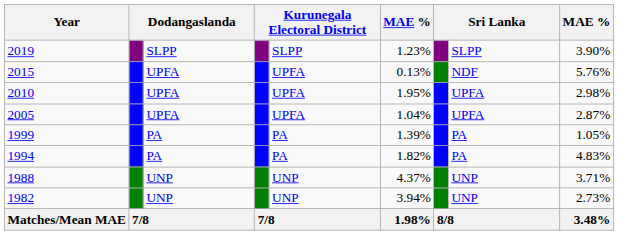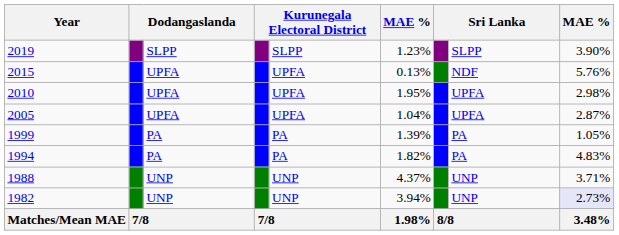(593, 198) no background -> (593, 198) lavender background
